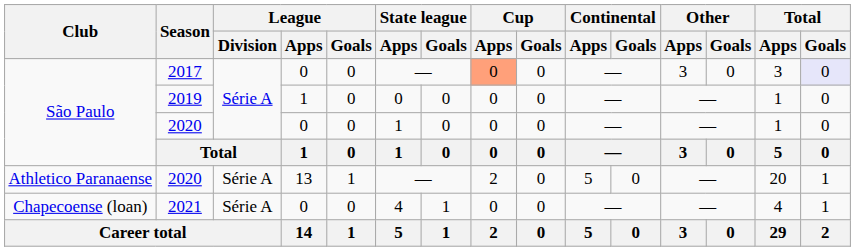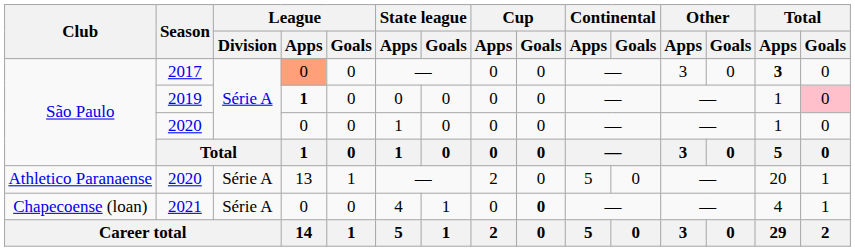(304, 71) no background -> (304, 71) lightsalmon background
(493, 71) lightsalmon background -> (493, 71) no background
(778, 71) normal -> (778, 71) bold
(825, 71) lavender background -> (825, 71) no background
(304, 98) normal -> (304, 98) bold
(825, 98) no background -> (825, 98) pink background
(541, 206) normal -> (541, 206) bold
